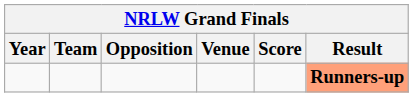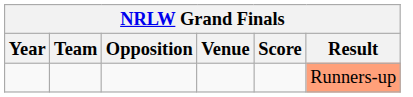(357, 77) bold -> (353, 77) normal
